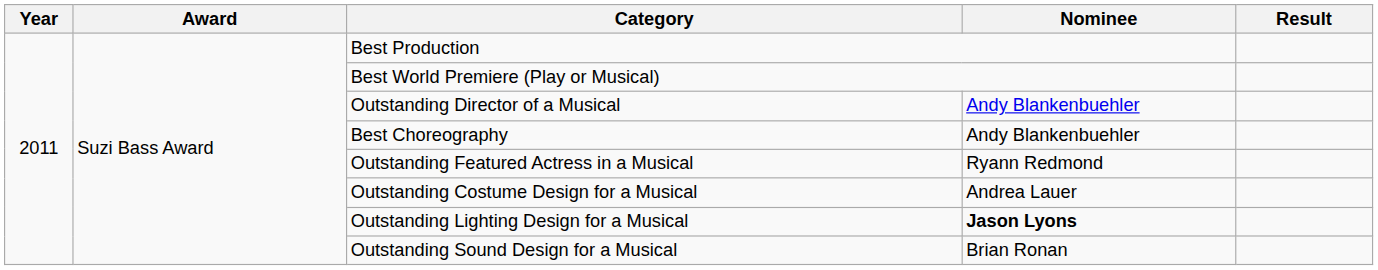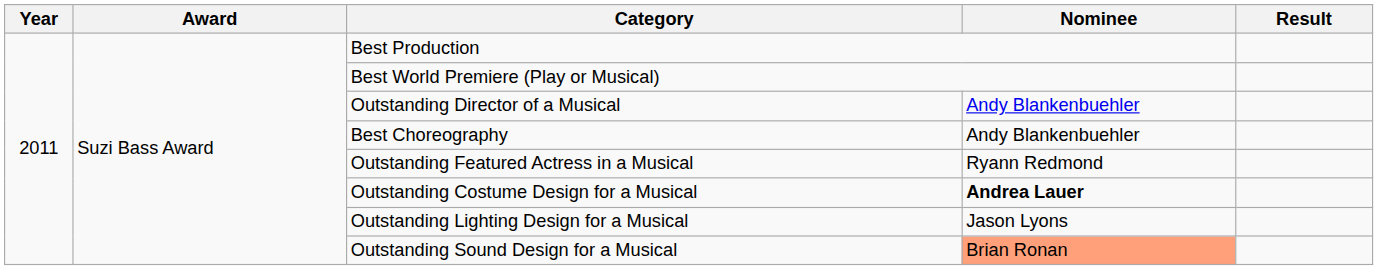(1021, 192) normal -> (1025, 192) bold
(1022, 221) bold -> (1017, 221) normal
(1017, 250) no background -> (1017, 250) lightsalmon background
